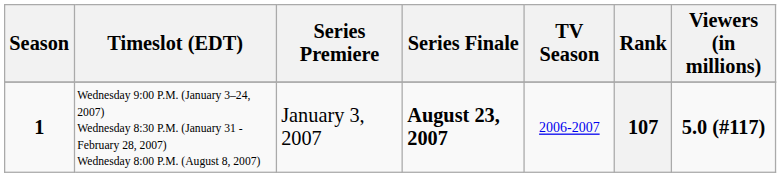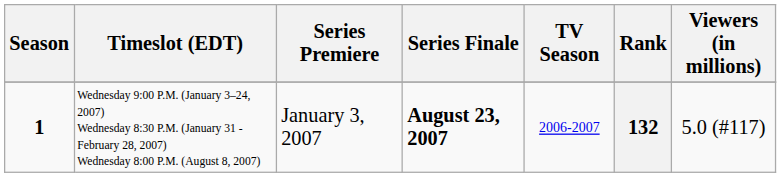(643, 127) 107 -> (643, 127) 132
(724, 127) bold -> (724, 127) normal
